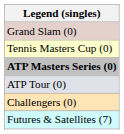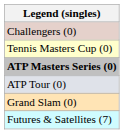(42, 31) Grand Slam (0) -> (42, 31) Challengers (0)
(42, 102) Challengers (0) -> (42, 102) Grand Slam (0)
